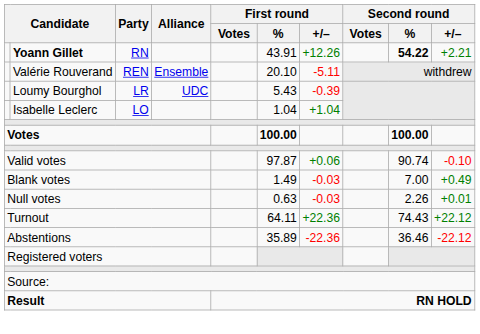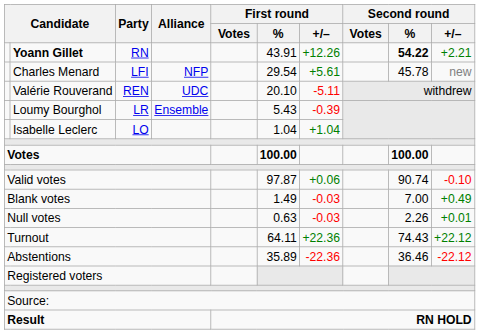+ row: (56, 72)
(181, 72) Ensemble -> (195, 91) UDC
(195, 91) UDC -> (181, 110) Ensemble
